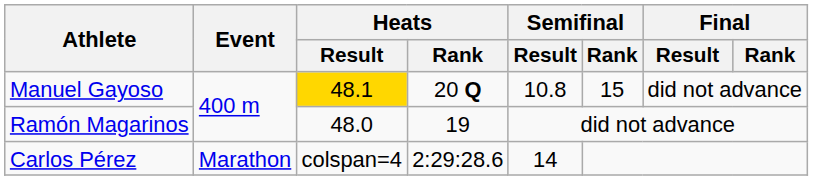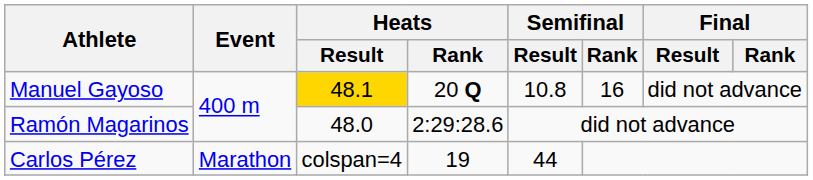(612, 90) 15 -> (612, 90) 16
(458, 124) 19 -> (458, 124) 2:29:28.6
(458, 159) 2:29:28.6 -> (458, 159) 19
(545, 159) 14 -> (545, 159) 44
